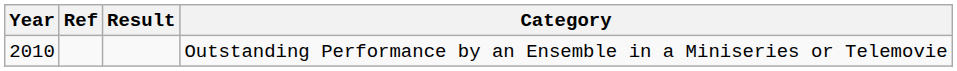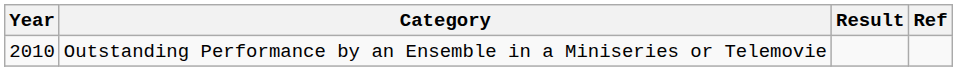columns swapped: (566, 20) <-> (81, 20)
